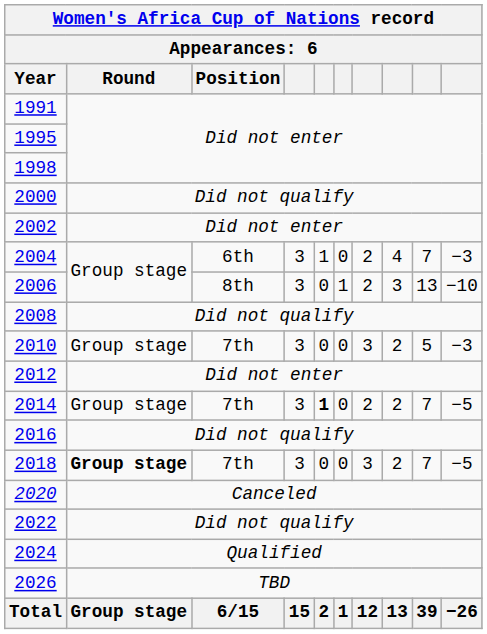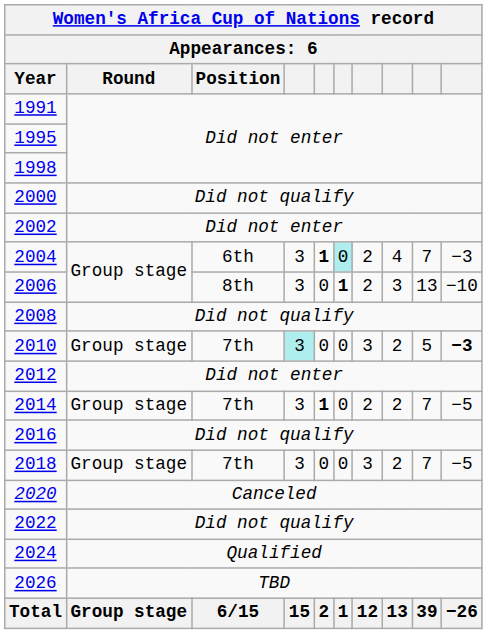(324, 257) normal -> (324, 257) bold
(343, 257) no background -> (343, 257) paleturquoise background
(343, 286) normal -> (343, 286) bold
(299, 346) no background -> (299, 346) paleturquoise background
(462, 346) normal -> (462, 346) bold
(129, 464) bold -> (129, 464) normal
